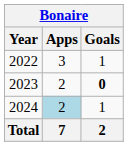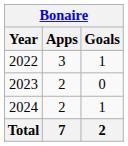(102, 84) bold -> (102, 84) normal
(62, 107) lightblue background -> (62, 107) no background
